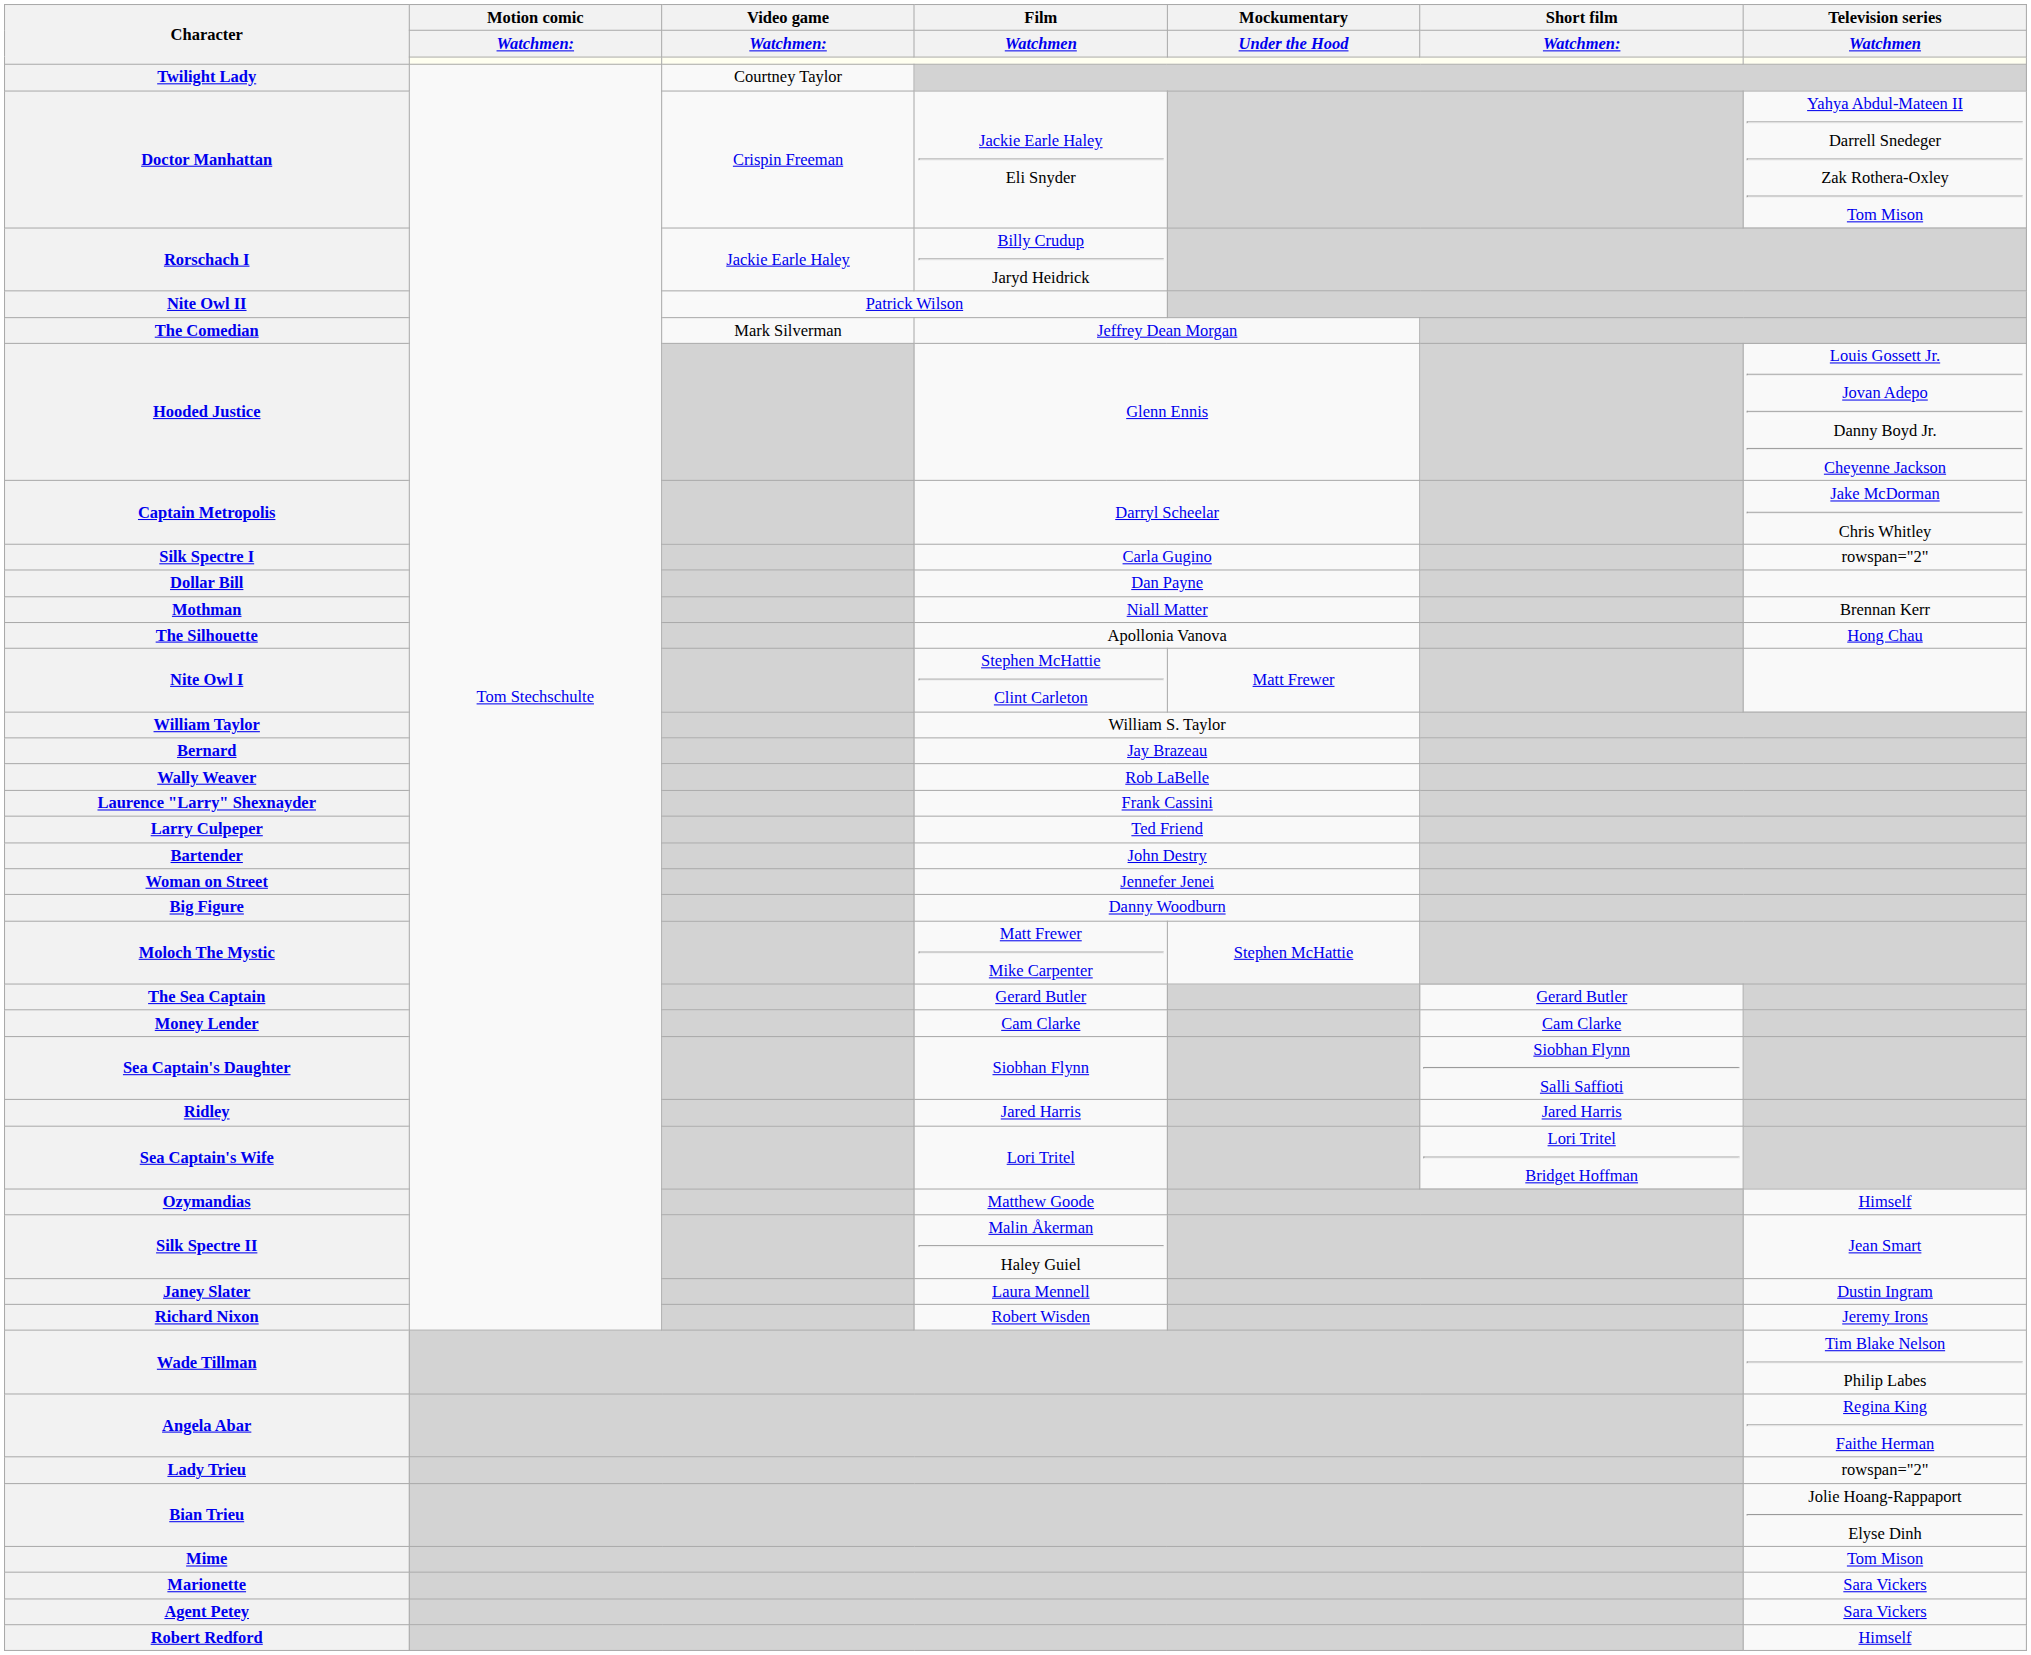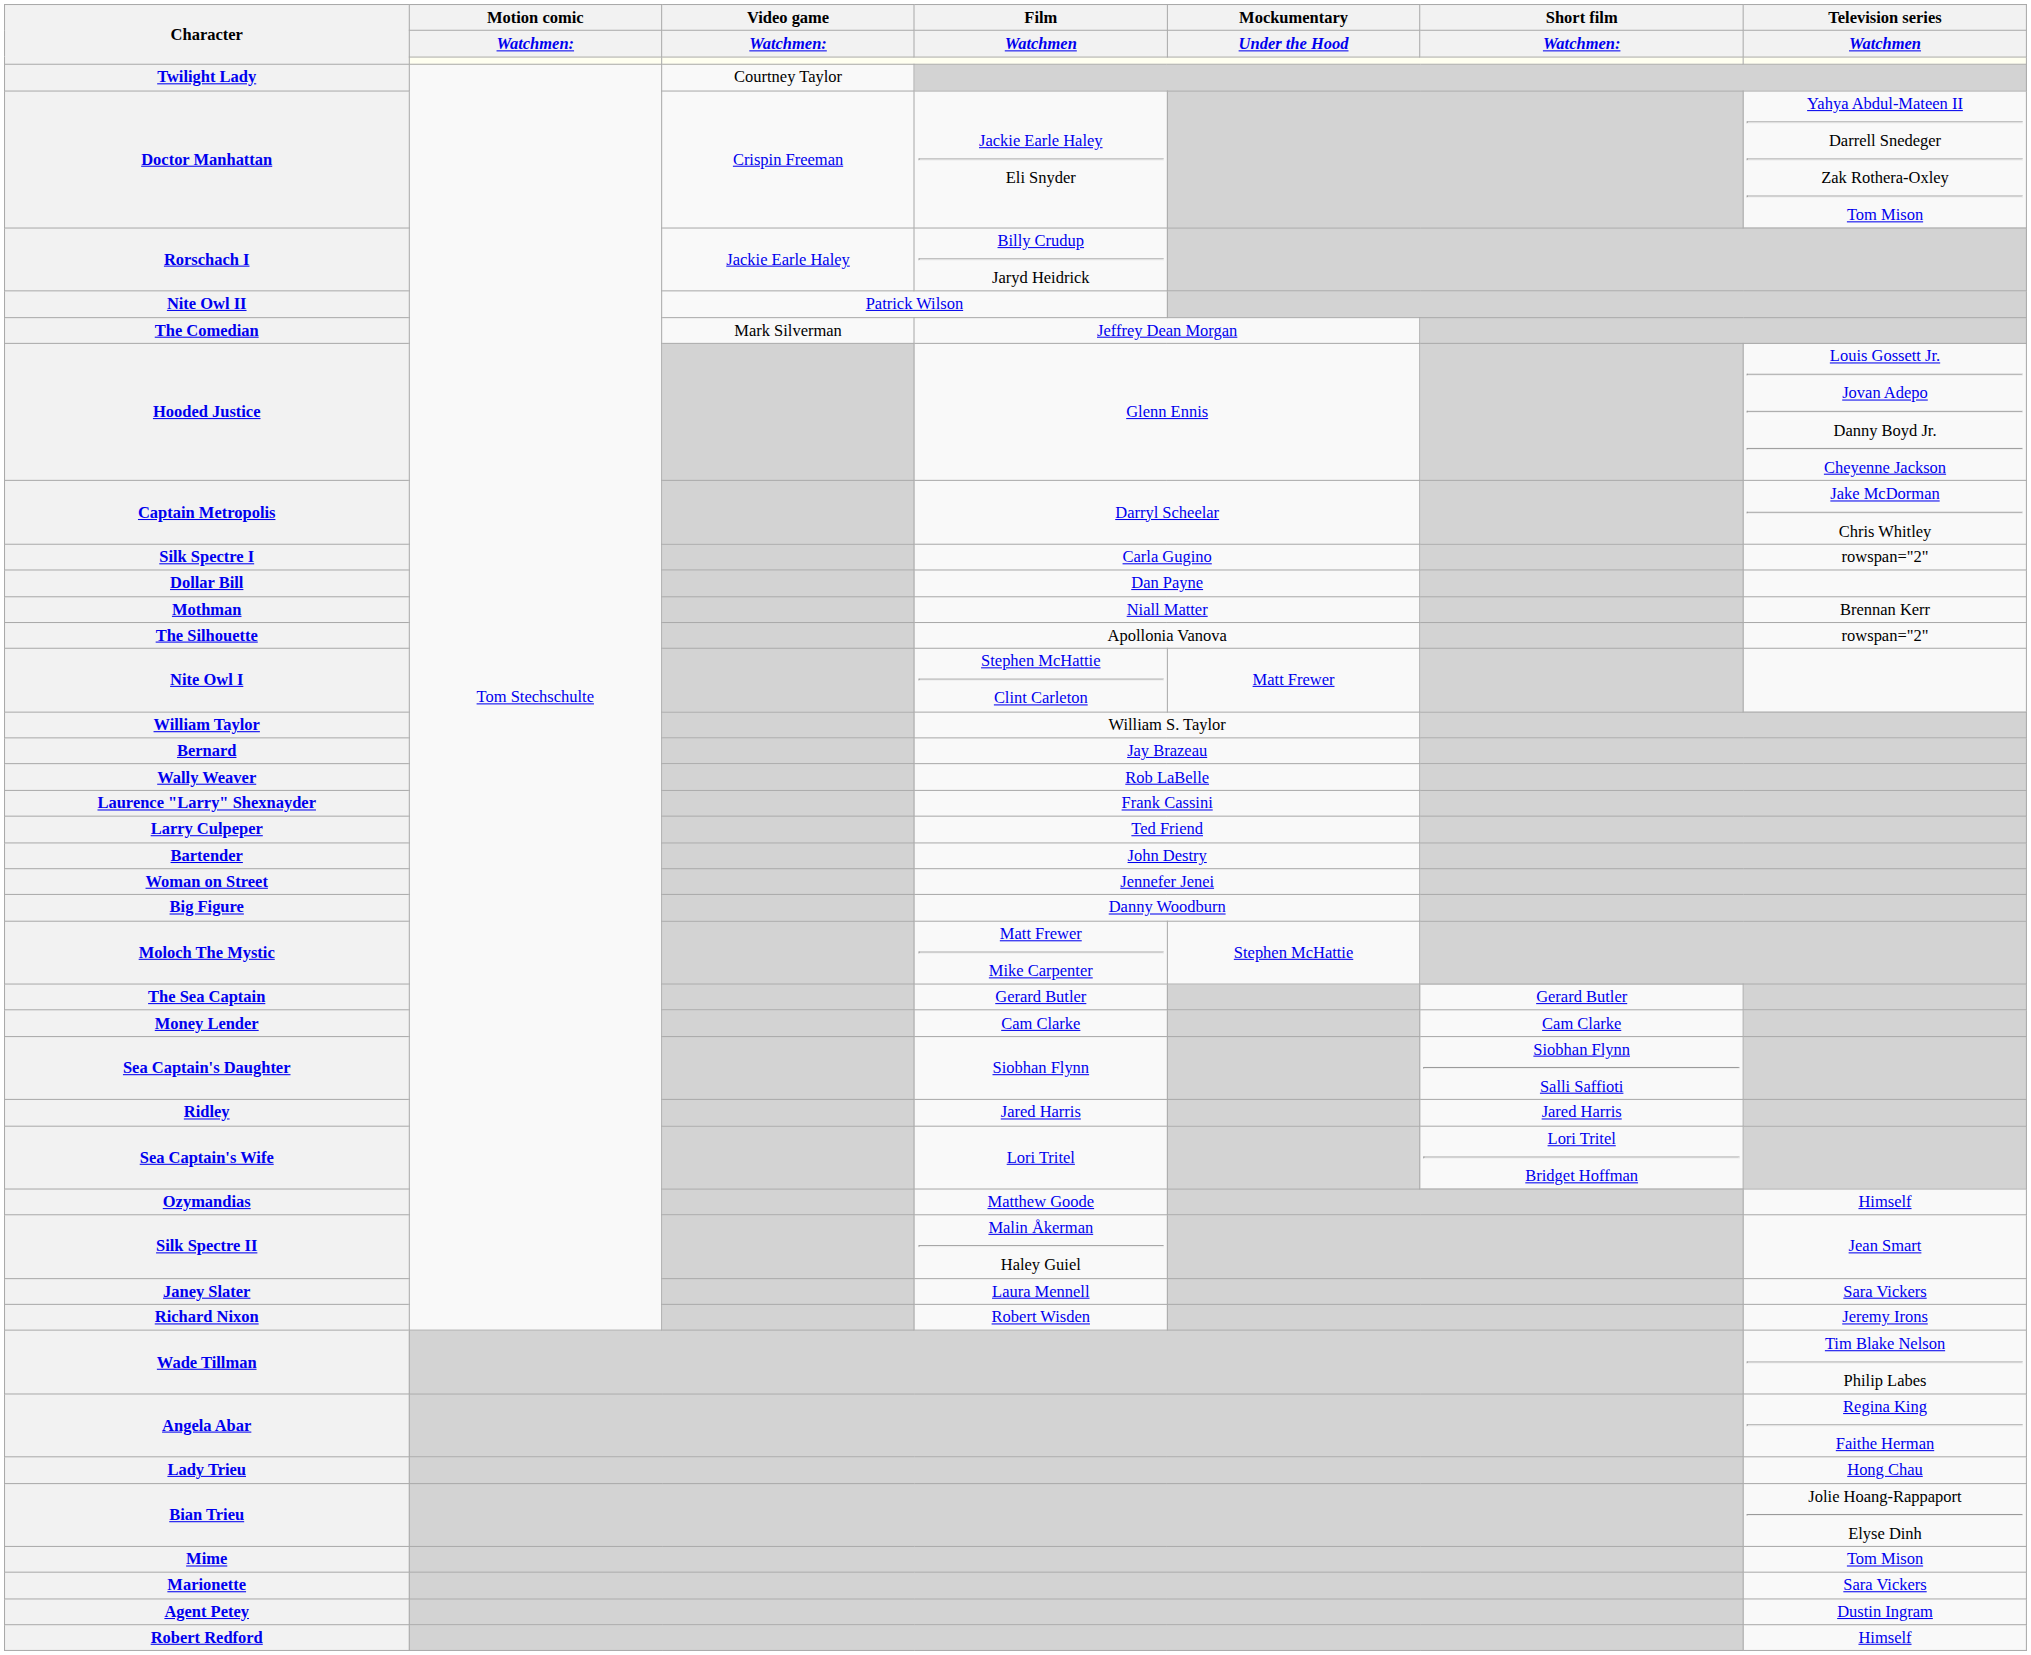(1885, 635) Hong Chau -> (1885, 635) rowspan="2"
(1885, 1291) Dustin Ingram -> (1885, 1291) Sara Vickers
(1885, 1469) rowspan="2" -> (1885, 1469) Hong Chau
(1885, 1611) Sara Vickers -> (1885, 1611) Dustin Ingram
